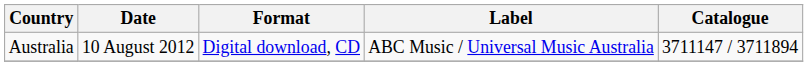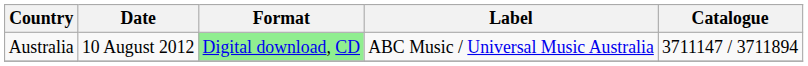(281, 46) no background -> (281, 46) lightgreen background
